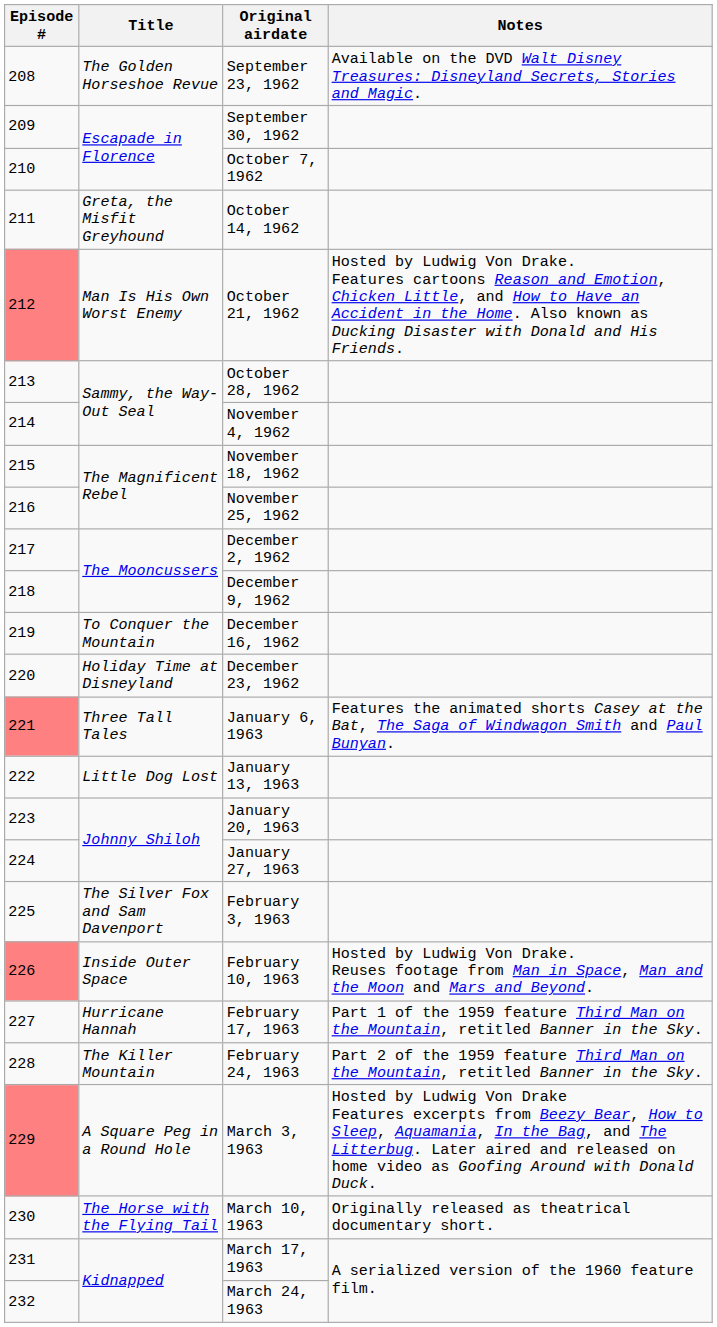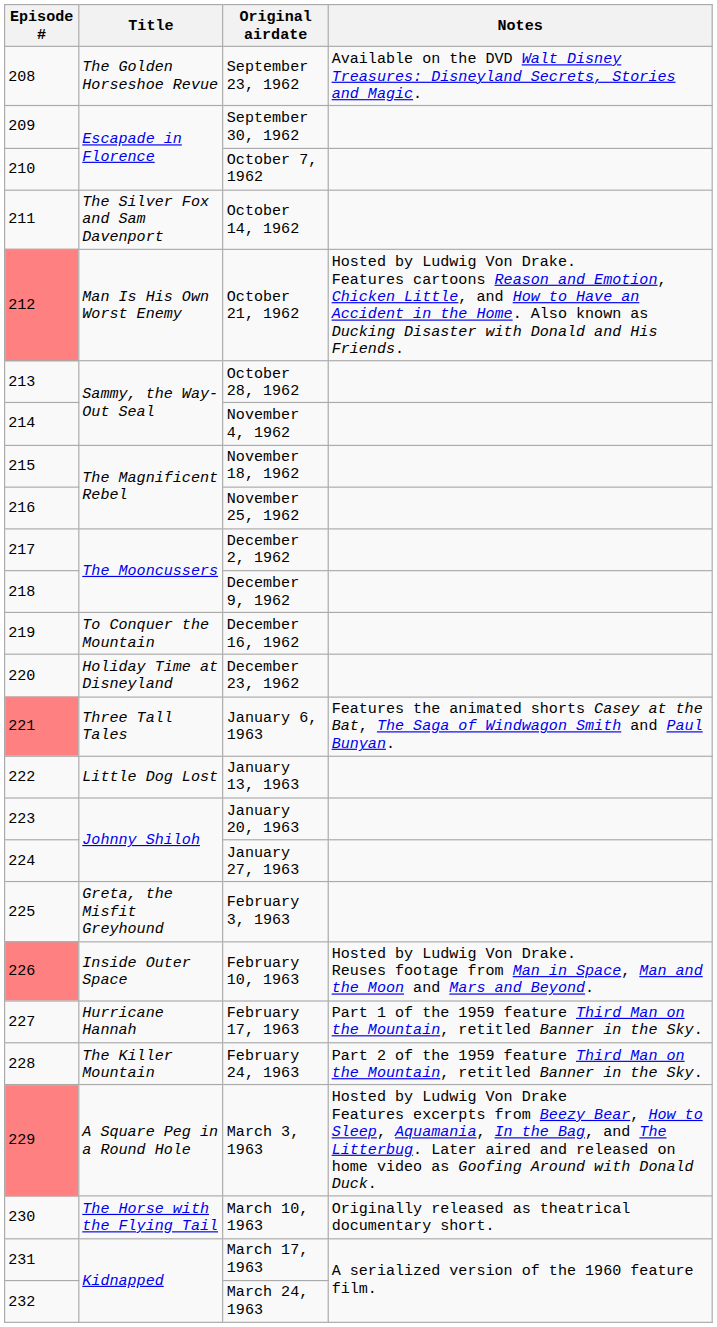(128, 220) Greta, the Misfit Greyhound -> (146, 220) The Silver Fox and Sam Davenport
(146, 912) The Silver Fox and Sam Davenport -> (128, 912) Greta, the Misfit Greyhound
